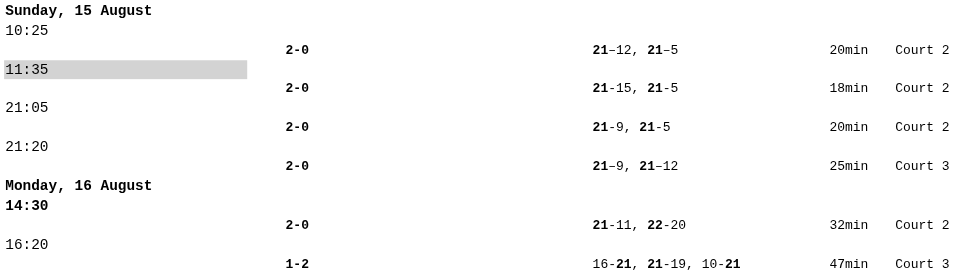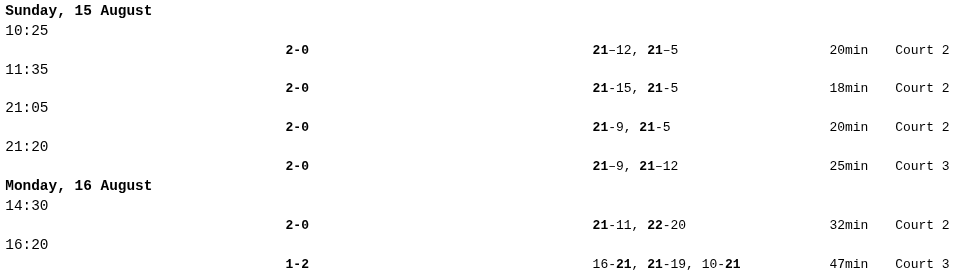(27, 70) lightgrey background -> (27, 70) no background
(27, 206) bold -> (27, 206) normal
